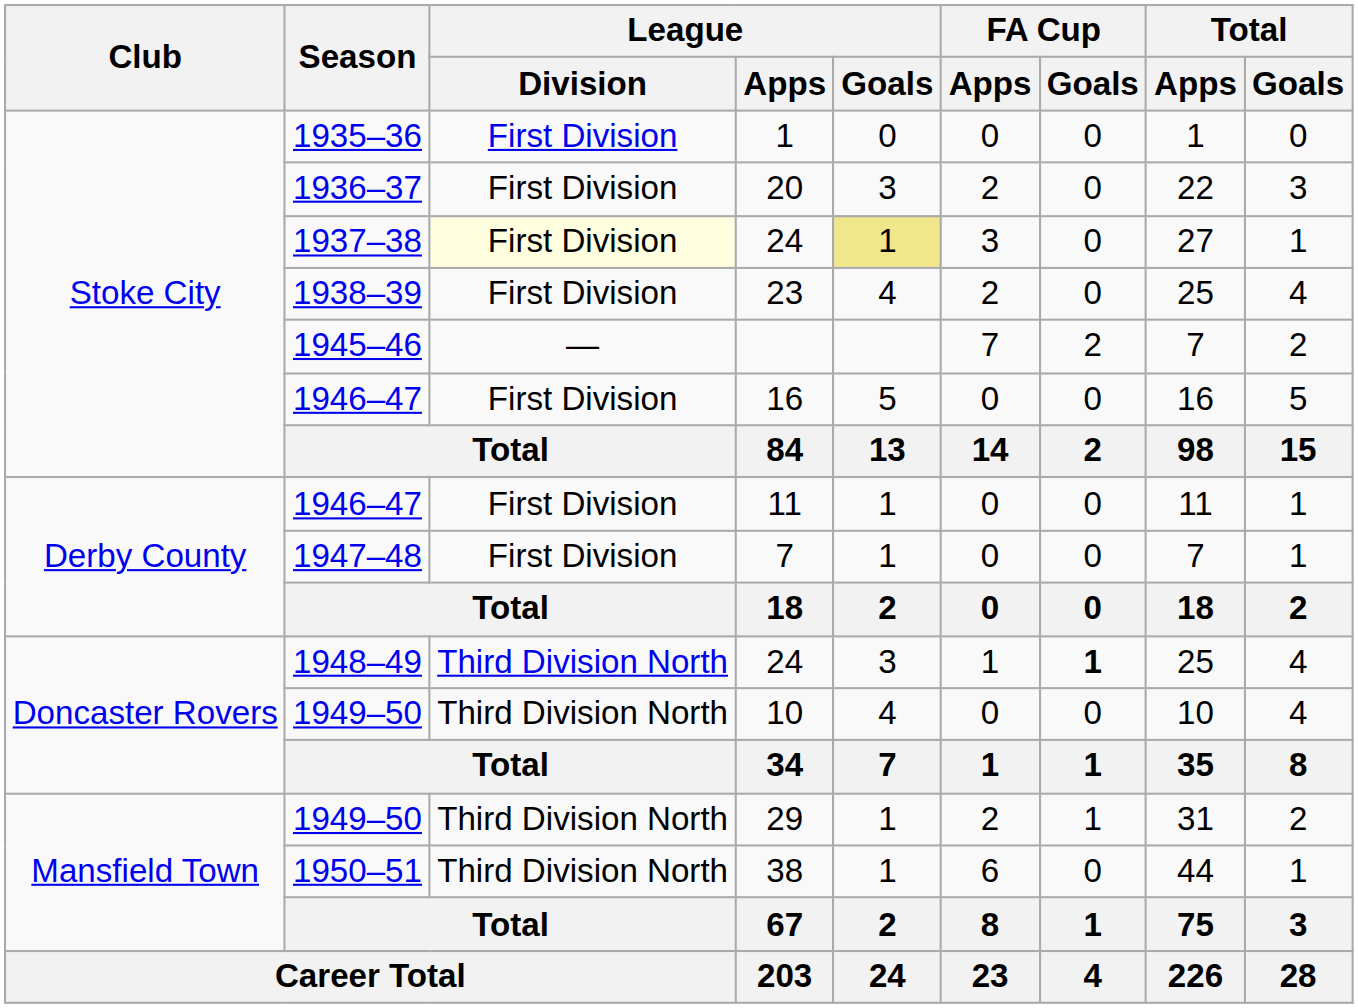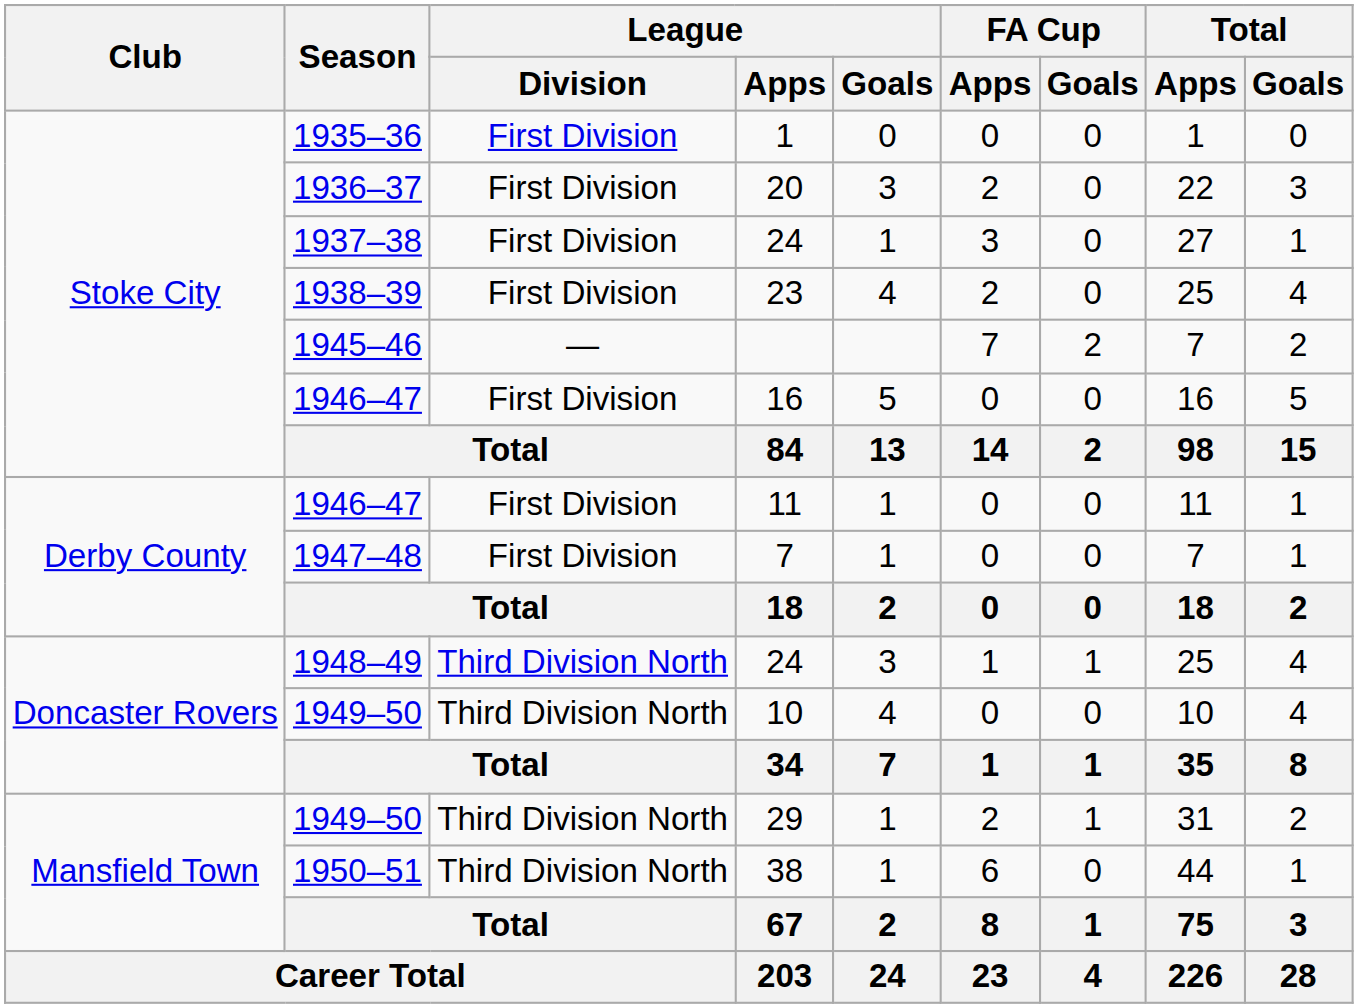(583, 240) lightyellow background -> (583, 240) no background
(887, 240) khaki background -> (887, 240) no background
(1093, 661) bold -> (1093, 661) normal
